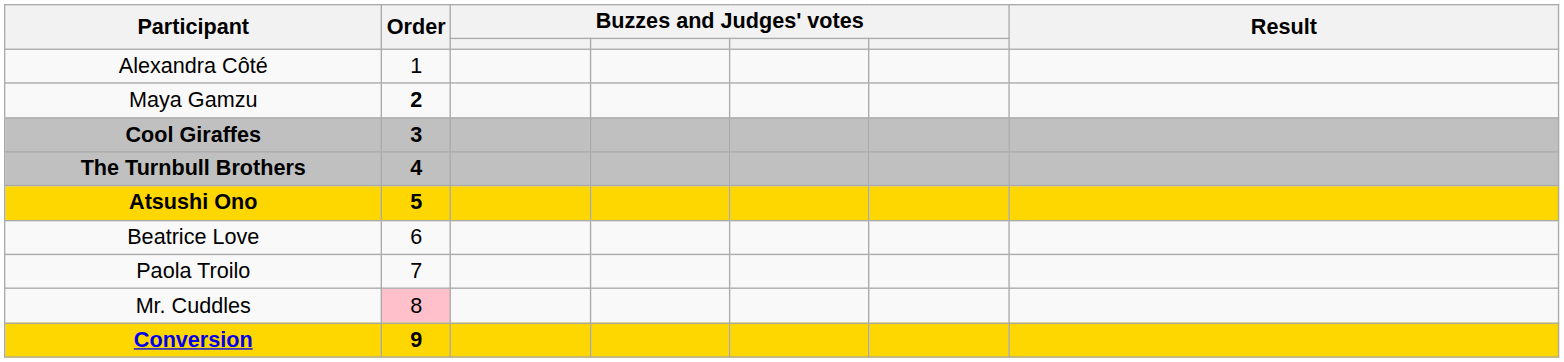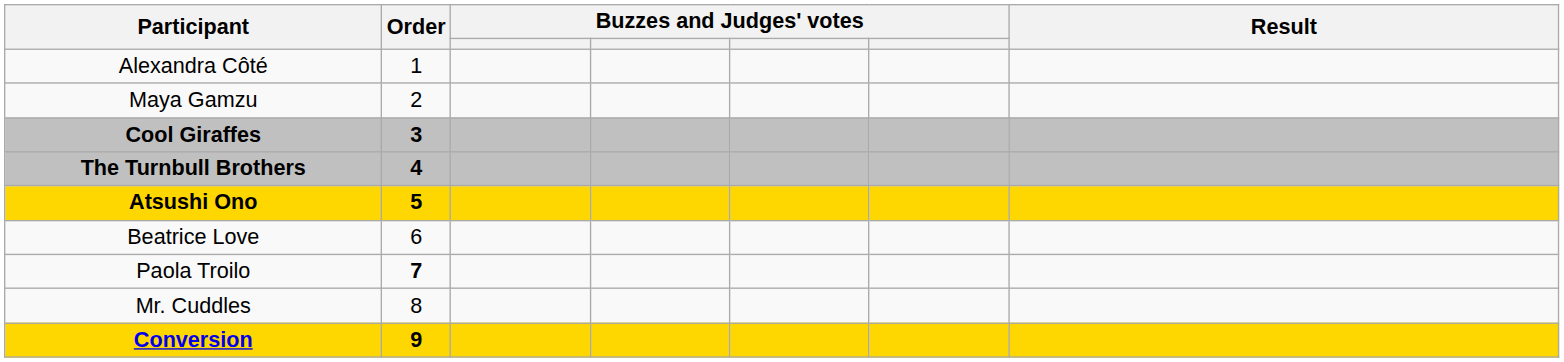(416, 100) bold -> (416, 100) normal
(416, 271) normal -> (416, 271) bold
(416, 305) pink background -> (416, 305) no background
